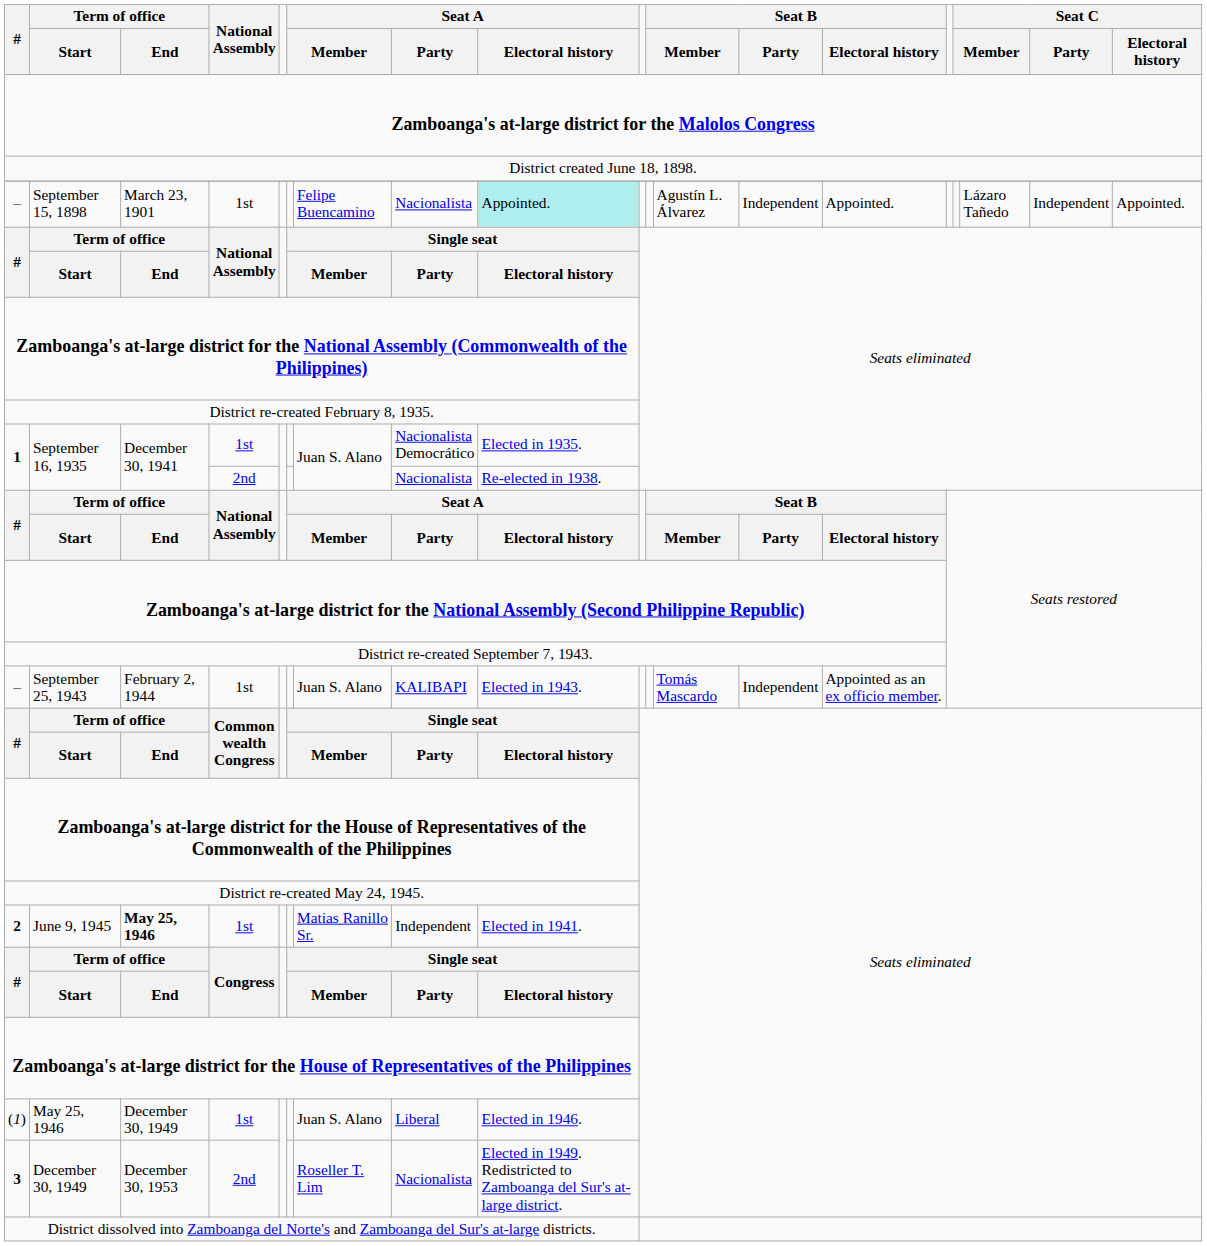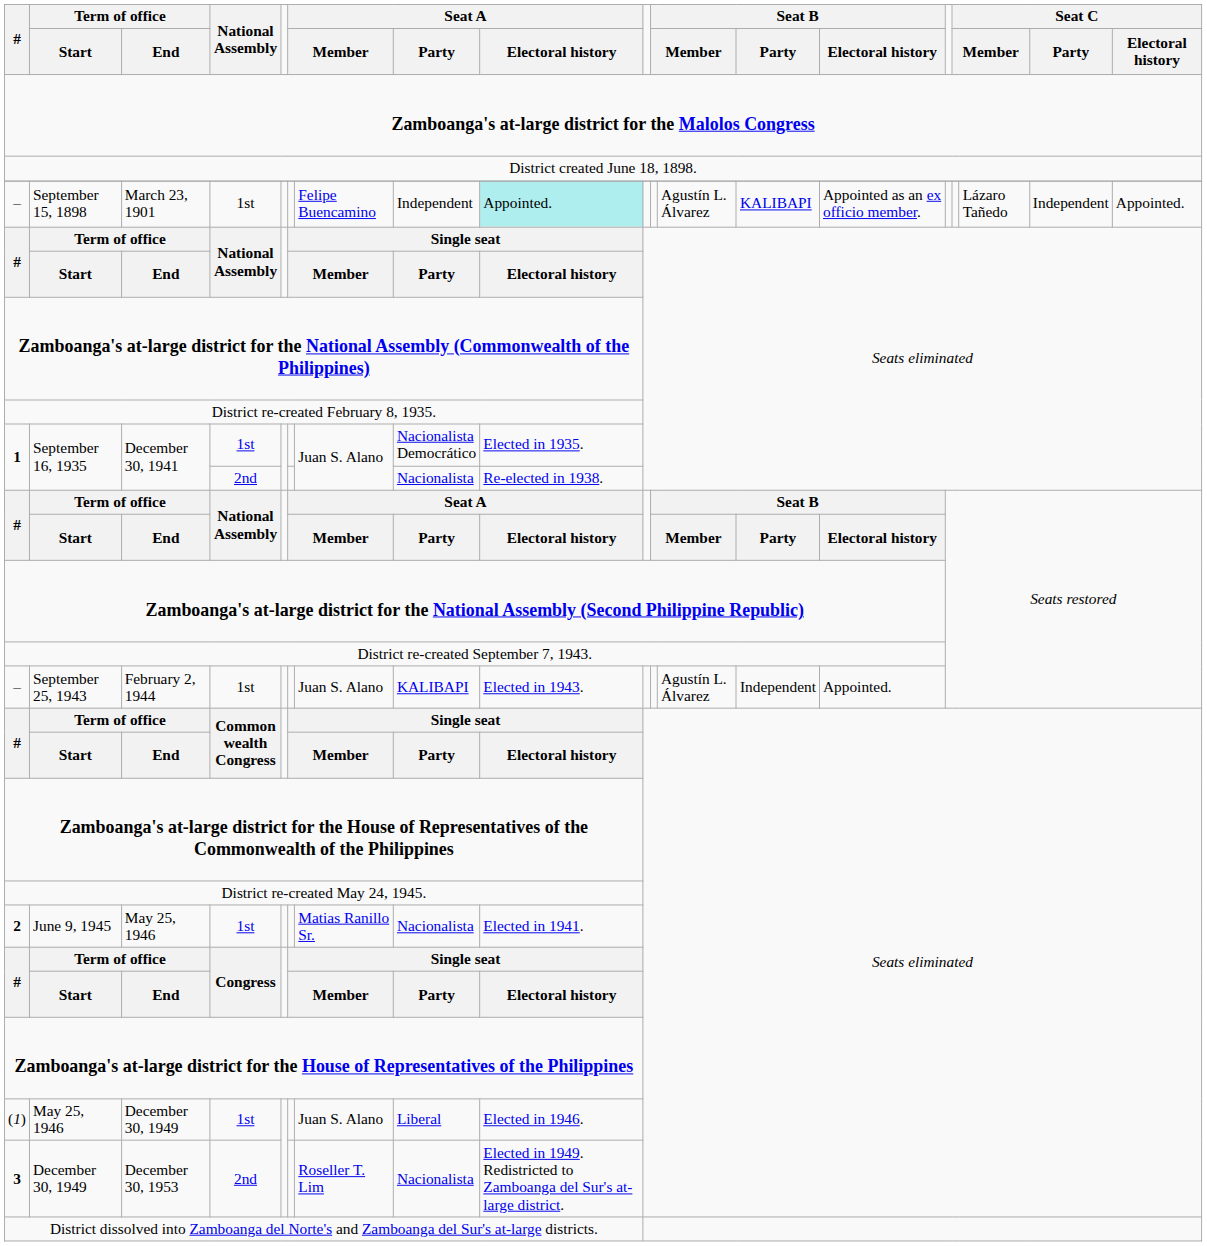(434, 203) Nacionalista -> (435, 203) Independent
(780, 203) Independent -> (776, 203) KALIBAPI
(860, 203) Appointed. -> (882, 203) Appointed as an ex officio member.
(687, 687) Tomás Mascardo -> (694, 687) Agustín L. Álvarez
(884, 687) Appointed as an ex officio member. -> (857, 687) Appointed.
(151, 926) bold -> (150, 926) normal
(433, 926) Independent -> (435, 926) Nacionalista
